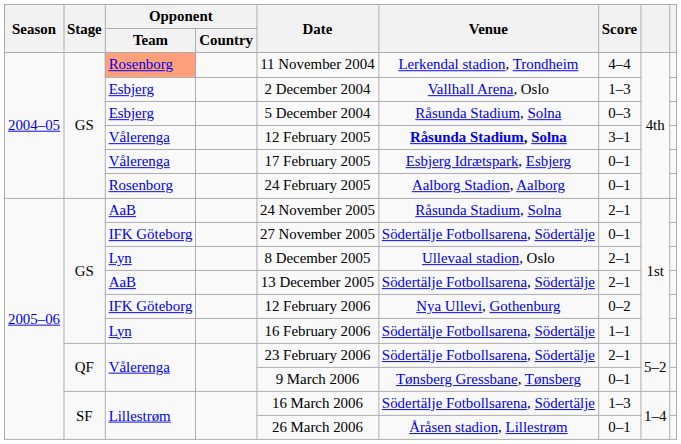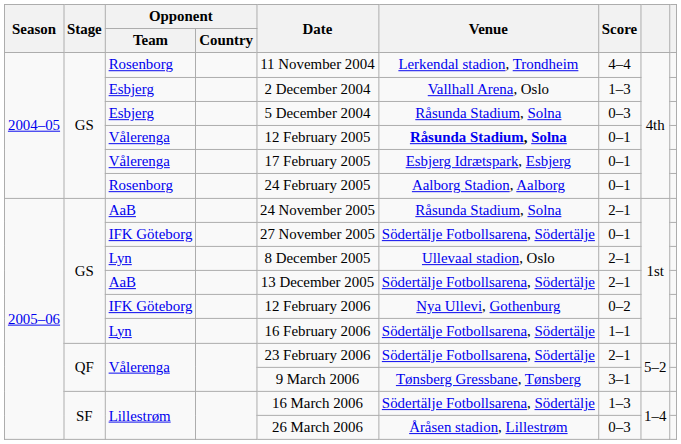(141, 64) lightsalmon background -> (141, 64) no background
(619, 137) 3–1 -> (619, 137) 0–1
(619, 378) 0–1 -> (619, 378) 3–1
(619, 427) 0–1 -> (619, 427) 0–3
